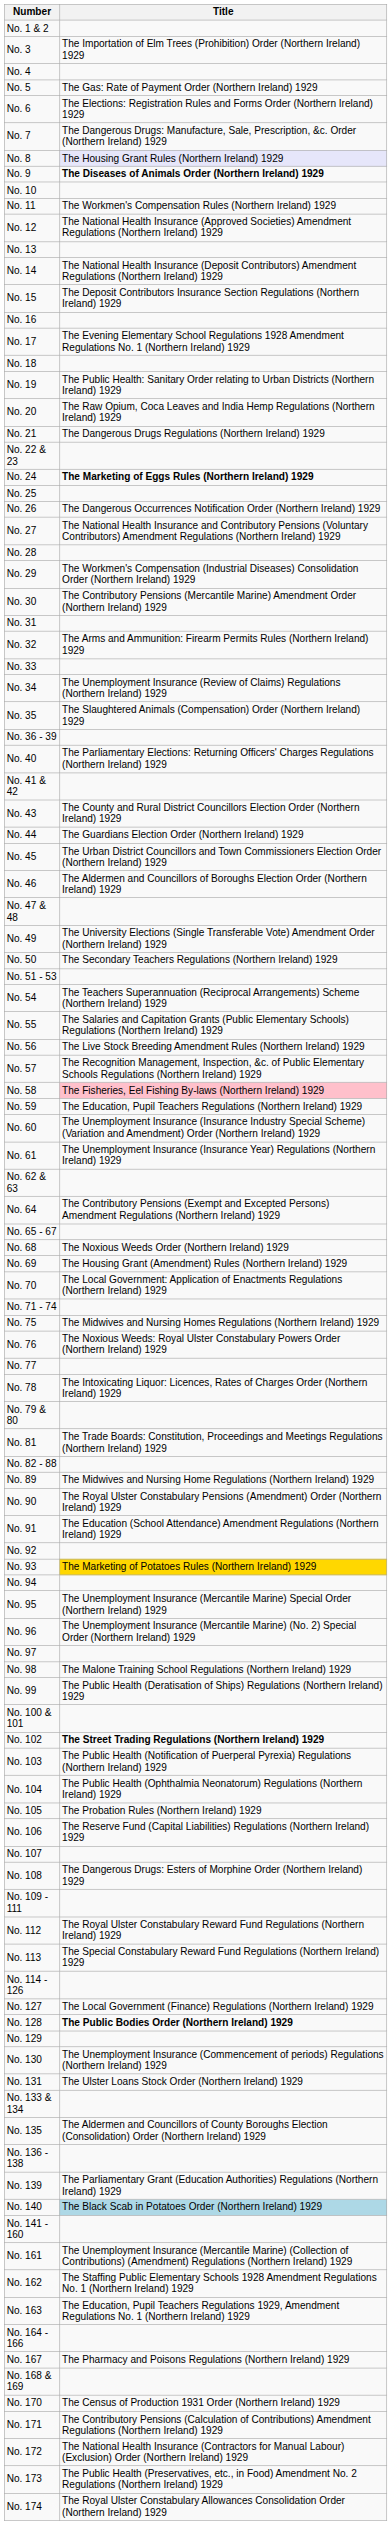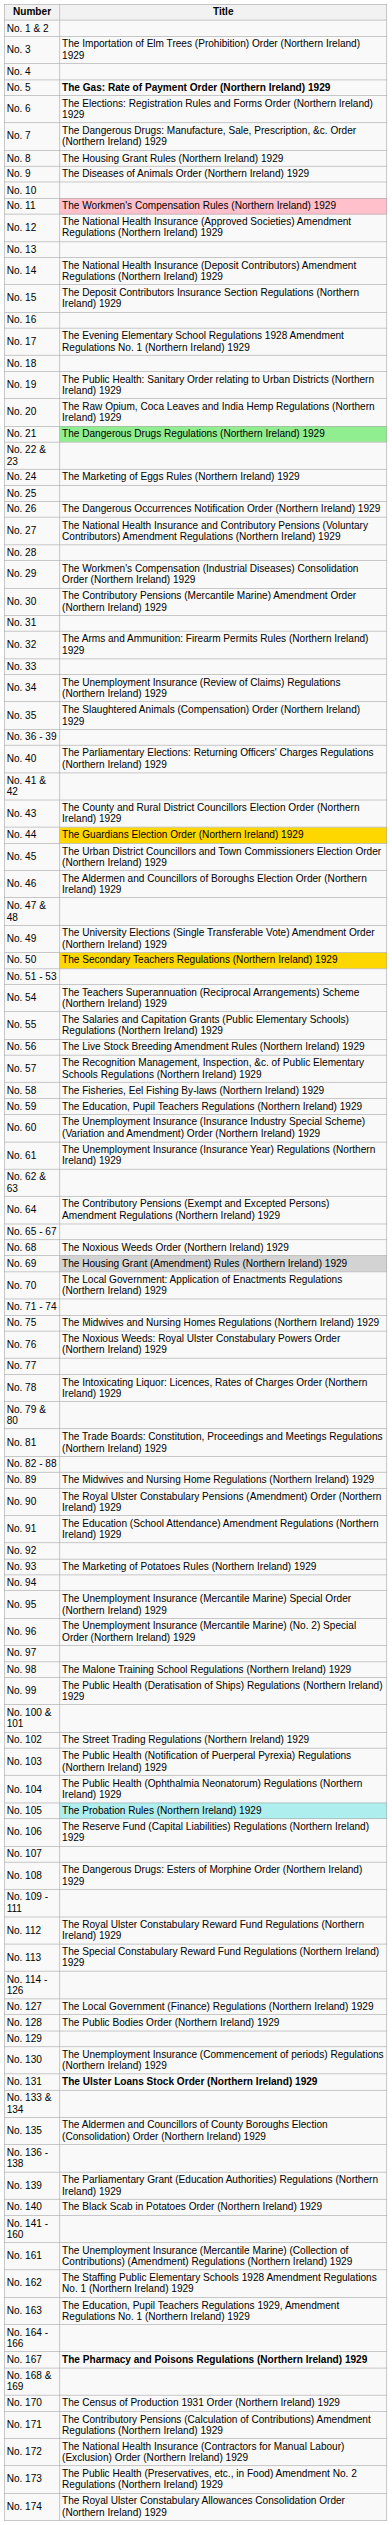(190, 87) normal -> (196, 87) bold
(173, 158) lavender background -> (173, 158) no background
(193, 174) bold -> (186, 174) normal
(199, 206) no background -> (199, 206) pink background
(193, 434) no background -> (193, 434) lightgreen background
(188, 477) bold -> (181, 477) normal
(183, 835) no background -> (183, 835) gold background
(200, 960) no background -> (200, 960) gold background
(193, 1090) pink background -> (193, 1090) no background
(205, 1263) no background -> (205, 1263) lightgrey background
(189, 1567) gold background -> (189, 1567) no background
(193, 1740) bold -> (186, 1740) normal
(162, 1810) no background -> (162, 1810) paleturquoise background
(177, 2022) bold -> (171, 2022) normal
(182, 2082) normal -> (190, 2082) bold
(192, 2207) lightblue background -> (192, 2207) no background
(206, 2360) normal -> (215, 2360) bold
